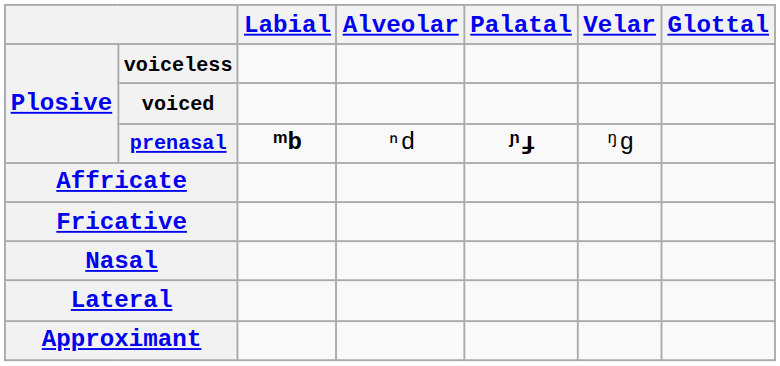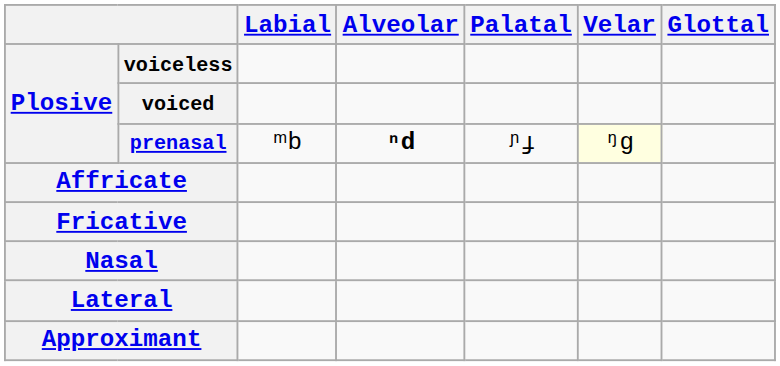(288, 143) bold -> (288, 143) normal
(401, 143) normal -> (401, 143) bold
(521, 143) bold -> (521, 143) normal
(620, 143) no background -> (620, 143) lightyellow background
